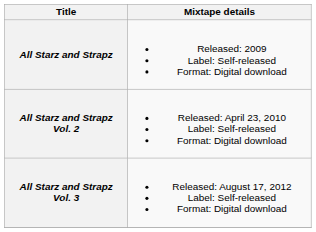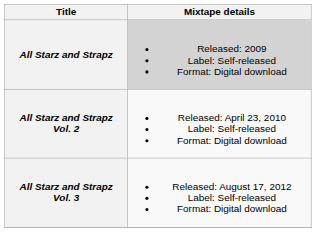(219, 60) no background -> (219, 60) lightgrey background
